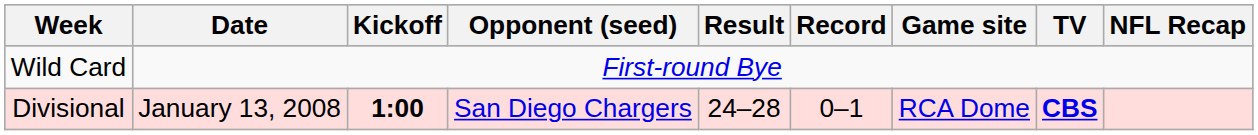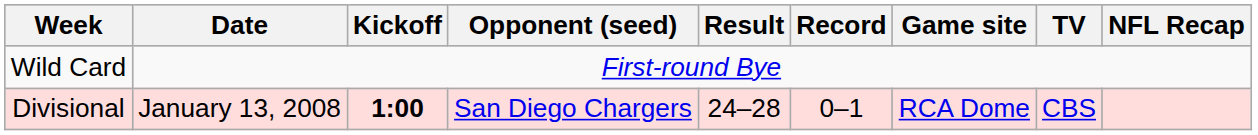(1070, 108) bold -> (1069, 108) normal
